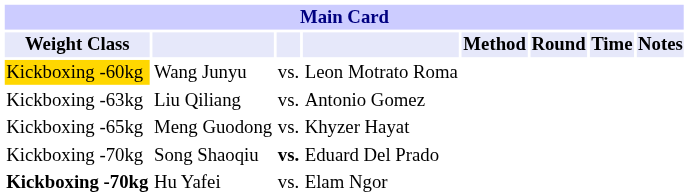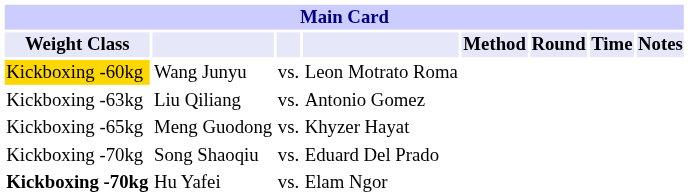(288, 154) bold -> (288, 154) normal
